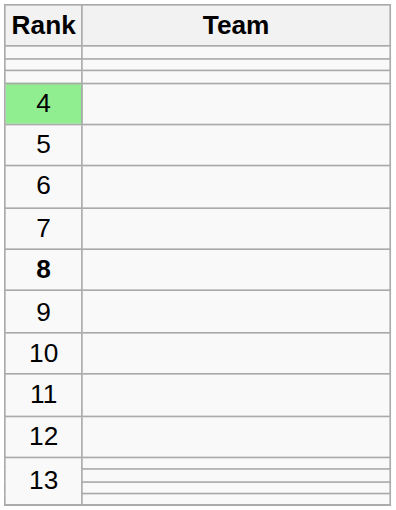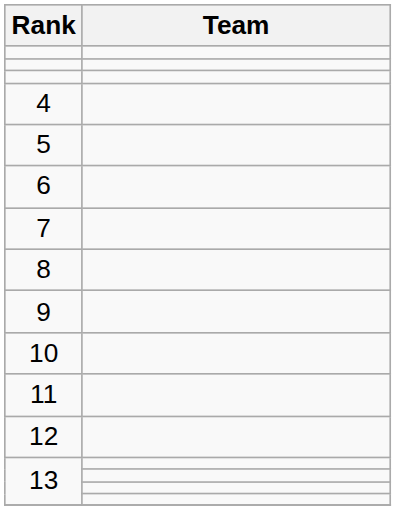(44, 103) lightgreen background -> (44, 103) no background
(44, 269) bold -> (44, 269) normal
